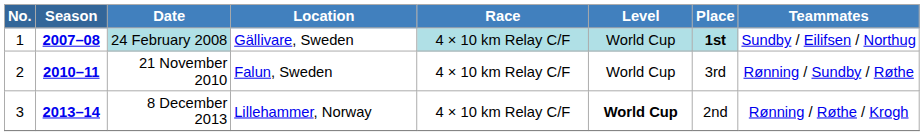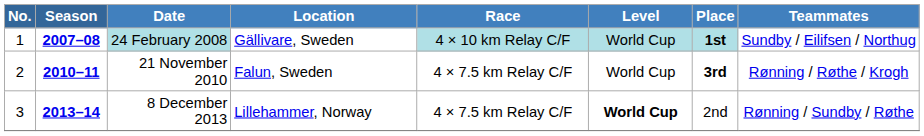(503, 71) 4 × 10 km Relay C/F -> (503, 71) 4 × 7.5 km Relay C/F
(715, 71) normal -> (715, 71) bold
(829, 71) Rønning / Sundby / Røthe -> (829, 71) Rønning / Røthe / Krogh
(503, 111) 4 × 10 km Relay C/F -> (503, 111) 4 × 7.5 km Relay C/F
(829, 111) Rønning / Røthe / Krogh -> (829, 111) Rønning / Sundby / Røthe
